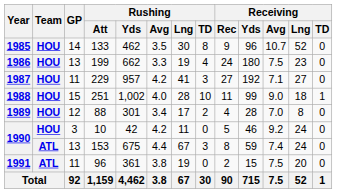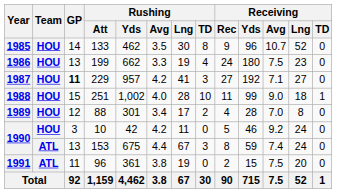(74, 79) normal -> (74, 79) bold
